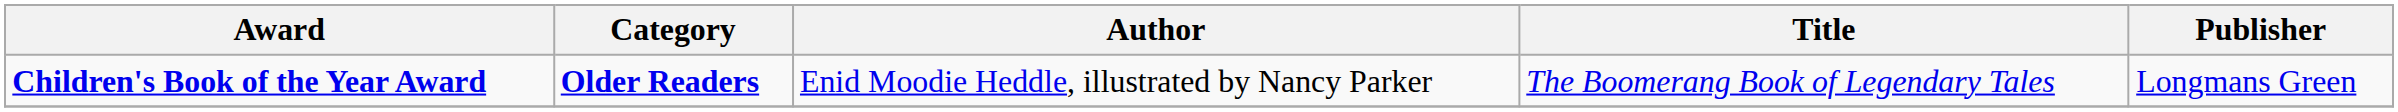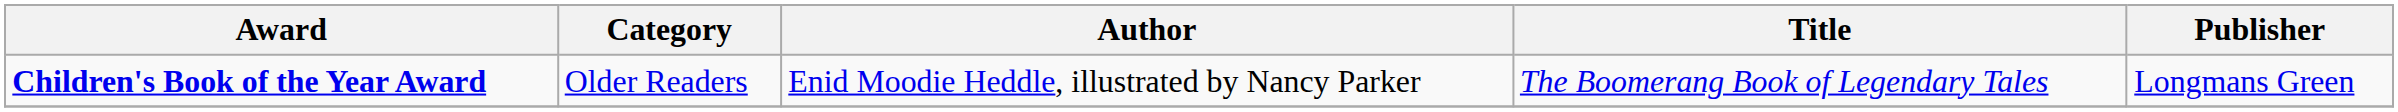(660, 80) bold -> (656, 80) normal
